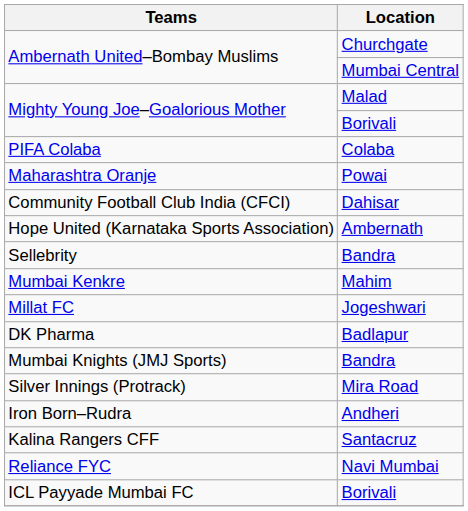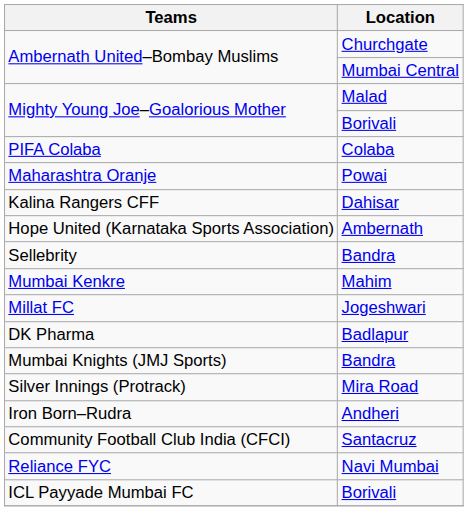(149, 202) Community Football Club India (CFCI) -> (84, 202) Kalina Rangers CFF
(84, 439) Kalina Rangers CFF -> (149, 439) Community Football Club India (CFCI)
